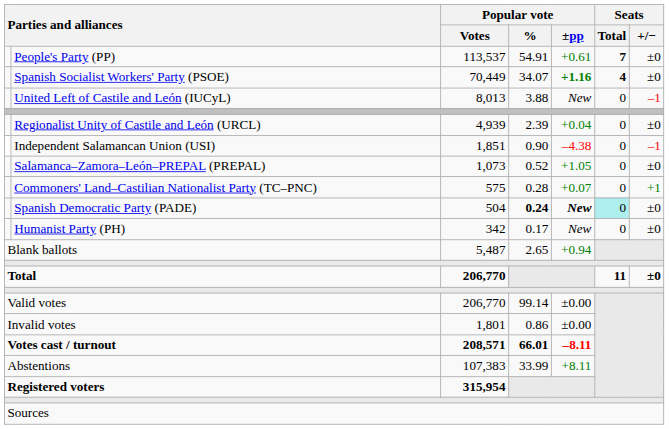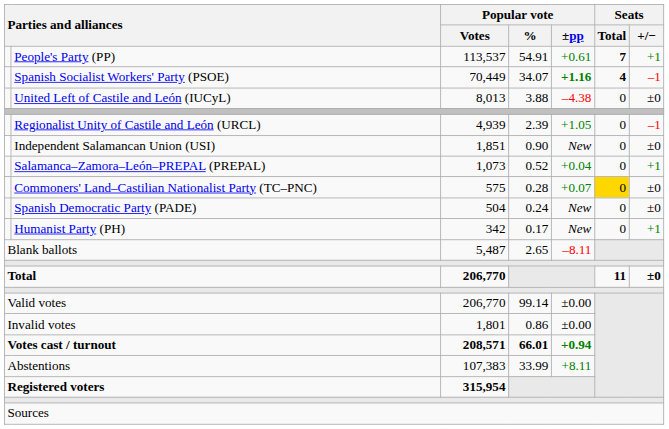(654, 56) ±0 -> (654, 56) +1
(654, 77) ±0 -> (654, 77) –1
(580, 98) New -> (577, 98) –4.38
(654, 98) –1 -> (654, 98) ±0
(576, 124) +0.04 -> (576, 124) +1.05
(654, 124) ±0 -> (654, 124) –1
(577, 145) –4.38 -> (580, 145) New
(654, 145) –1 -> (654, 145) ±0
(576, 166) +1.05 -> (576, 166) +0.04
(654, 166) ±0 -> (654, 166) +1
(623, 187) no background -> (623, 187) gold background
(654, 187) +1 -> (654, 187) ±0
(537, 208) bold -> (537, 208) normal
(579, 208) bold -> (580, 208) normal
(623, 208) paleturquoise background -> (623, 208) no background
(654, 229) ±0 -> (654, 229) +1
(576, 249) +0.94 -> (577, 249) –8.11
(577, 345) –8.11 -> (576, 345) +0.94
